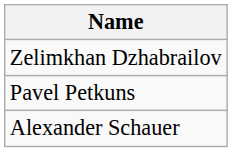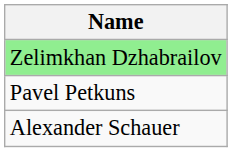(116, 57) no background -> (116, 57) lightgreen background
